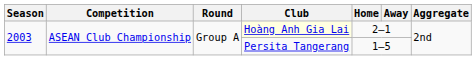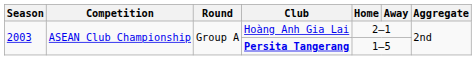(297, 30) lightyellow background -> (297, 30) no background
(297, 46) normal -> (297, 46) bold
